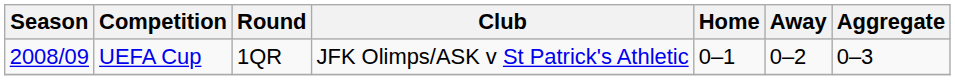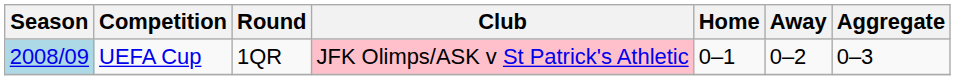(49, 56) no background -> (49, 56) lightblue background
(503, 56) no background -> (503, 56) pink background
